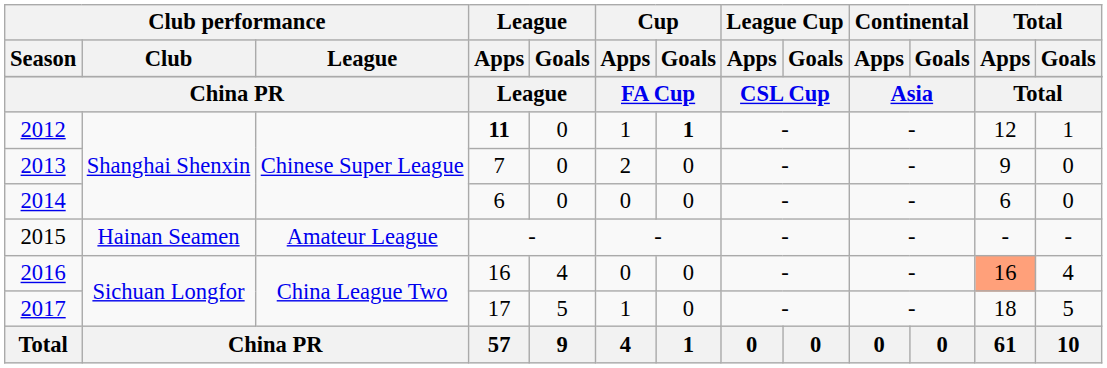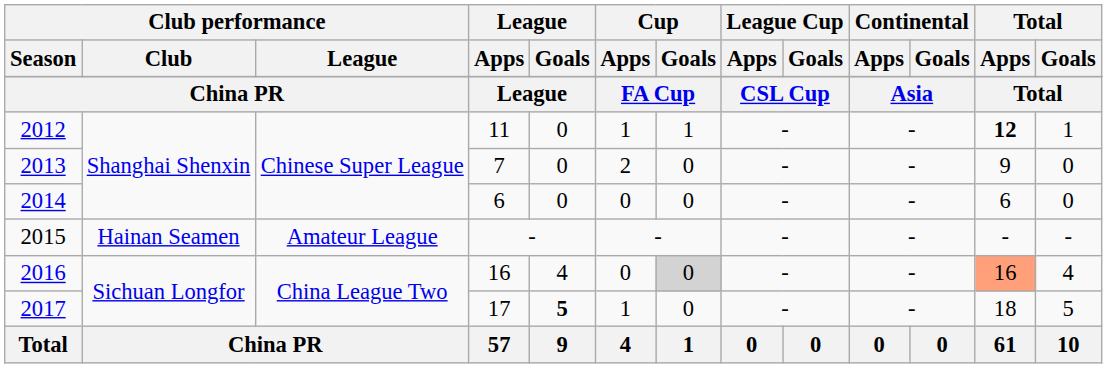(499, 129) bold -> (499, 129) normal
(688, 129) bold -> (688, 129) normal
(1005, 129) normal -> (1005, 129) bold
(688, 272) no background -> (688, 272) lightgrey background
(562, 308) normal -> (562, 308) bold
